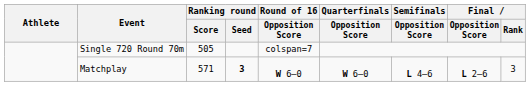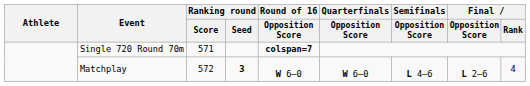(206, 49) 505 -> (206, 49) 571
(289, 49) normal -> (289, 49) bold
(206, 69) 571 -> (206, 69) 572
(513, 69) 3 -> (513, 69) 4
